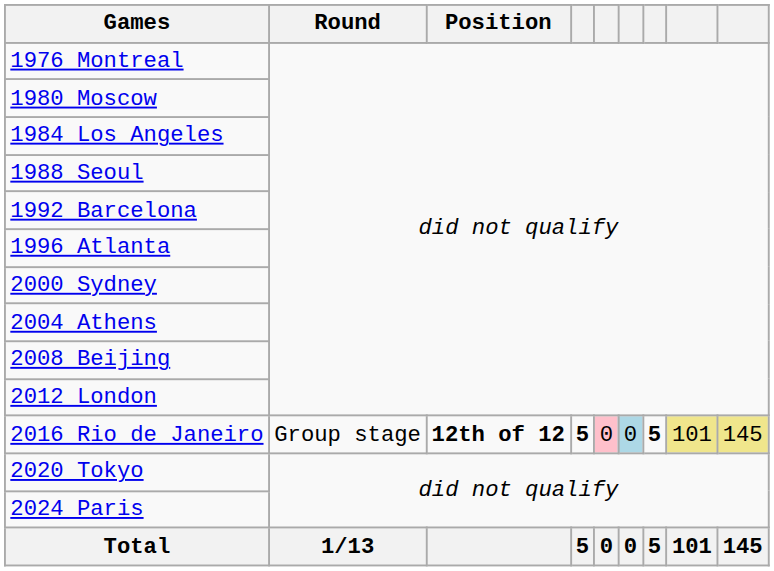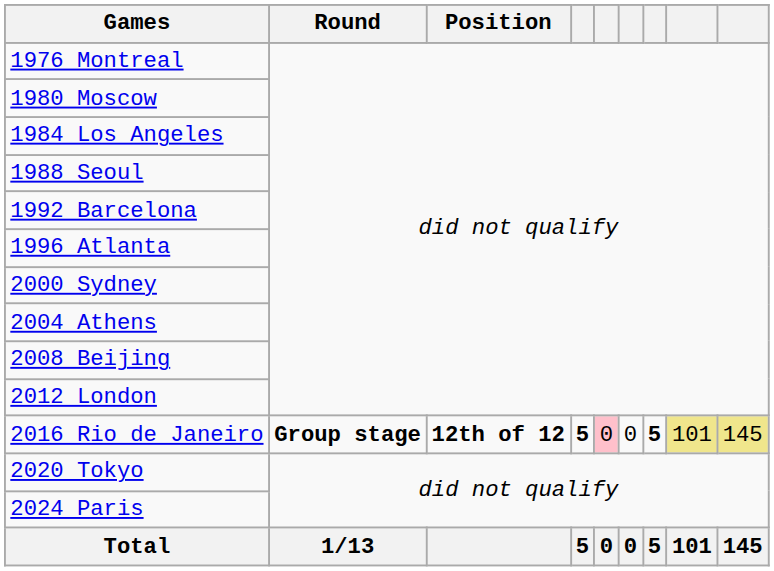(348, 434) normal -> (348, 434) bold
(630, 434) lightblue background -> (630, 434) no background
